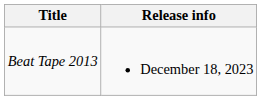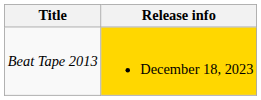(179, 69) no background -> (179, 69) gold background
